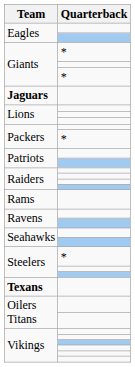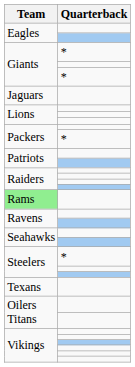(27, 95) bold -> (25, 95) normal
(21, 199) no background -> (21, 199) lightgreen background
(25, 286) bold -> (24, 286) normal
